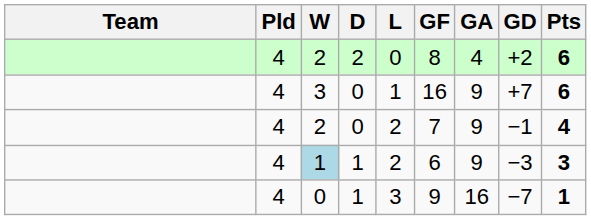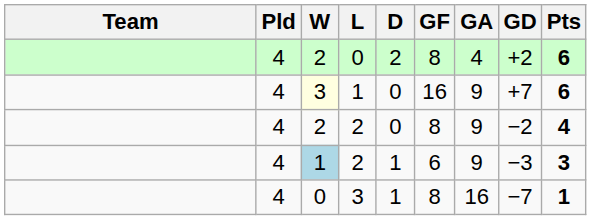columns swapped: (358, 22) <-> (395, 22)
(320, 92) no background -> (320, 92) lightyellow background
(435, 127) 7 -> (435, 127) 8
(520, 127) −1 -> (520, 127) −2
(435, 197) 9 -> (435, 197) 8
